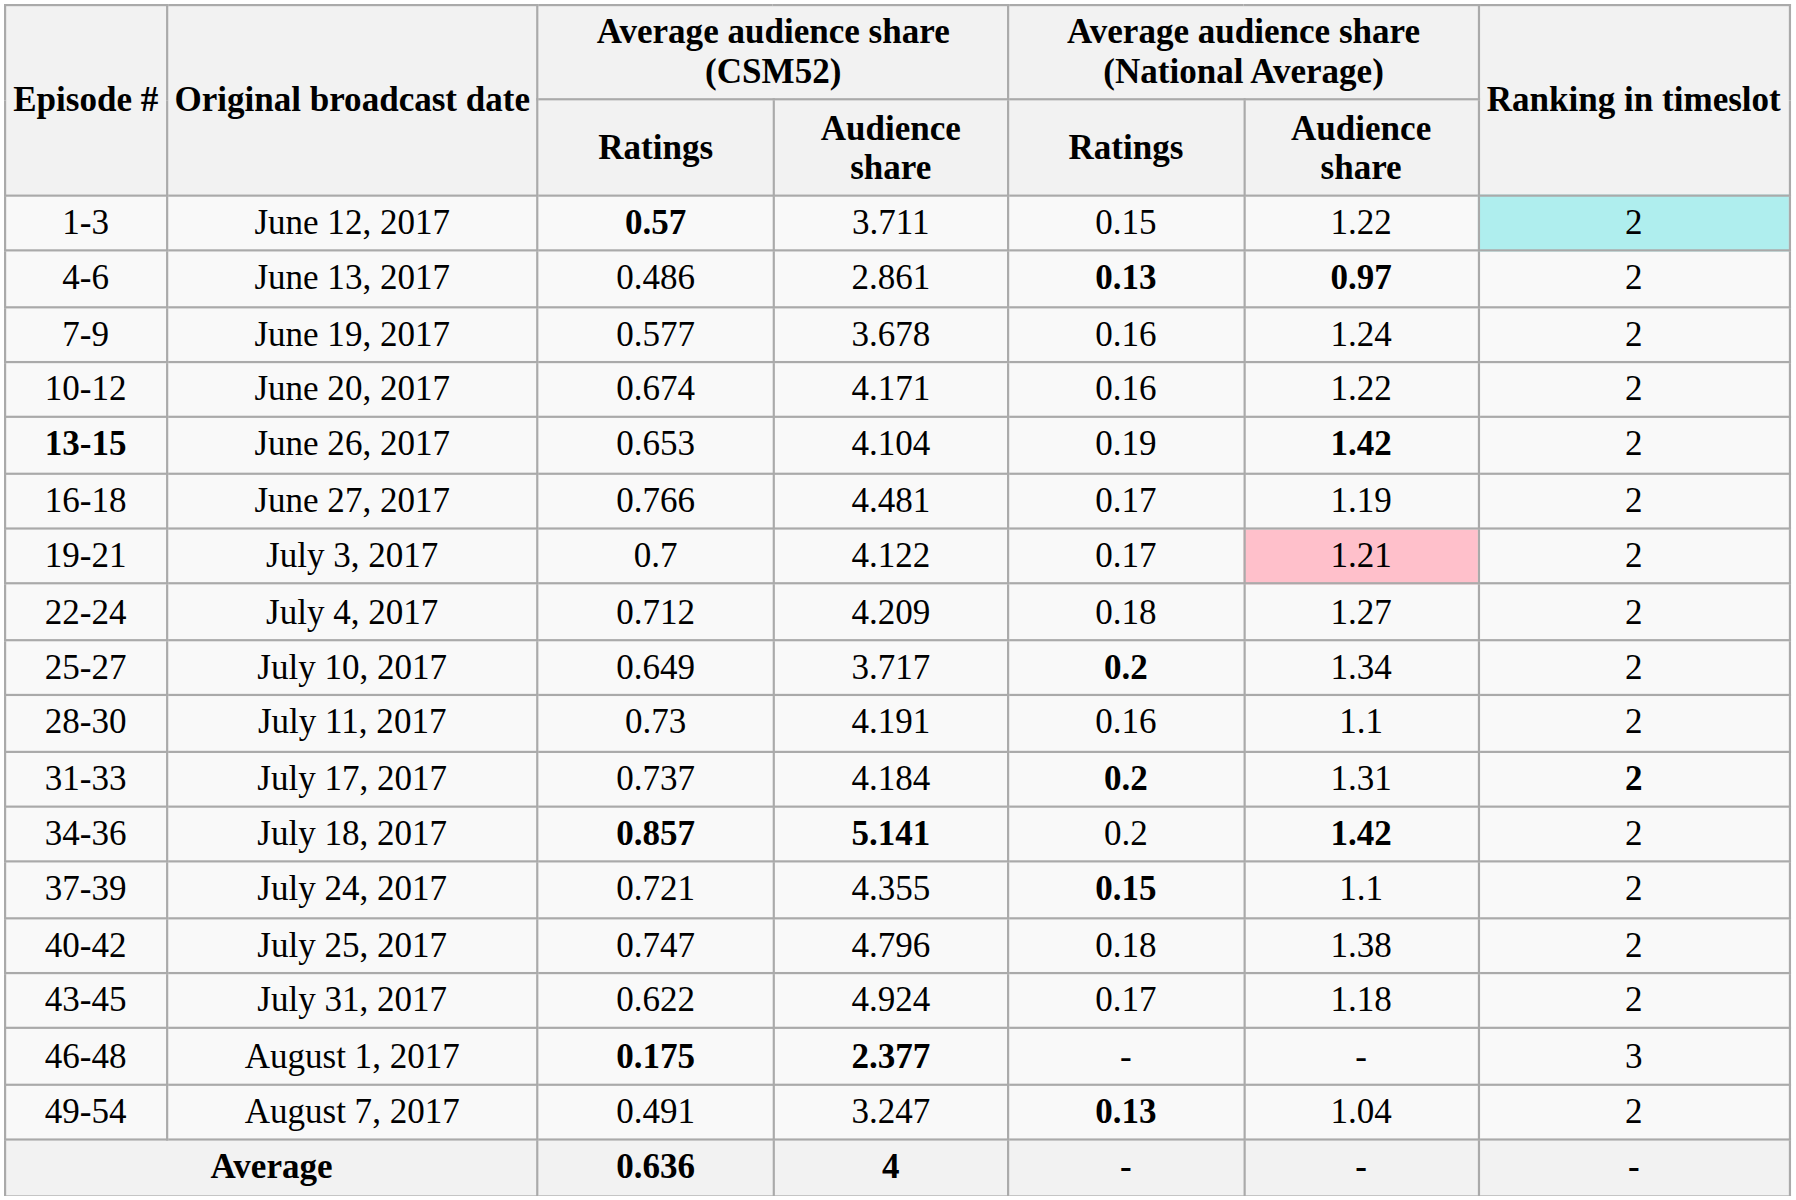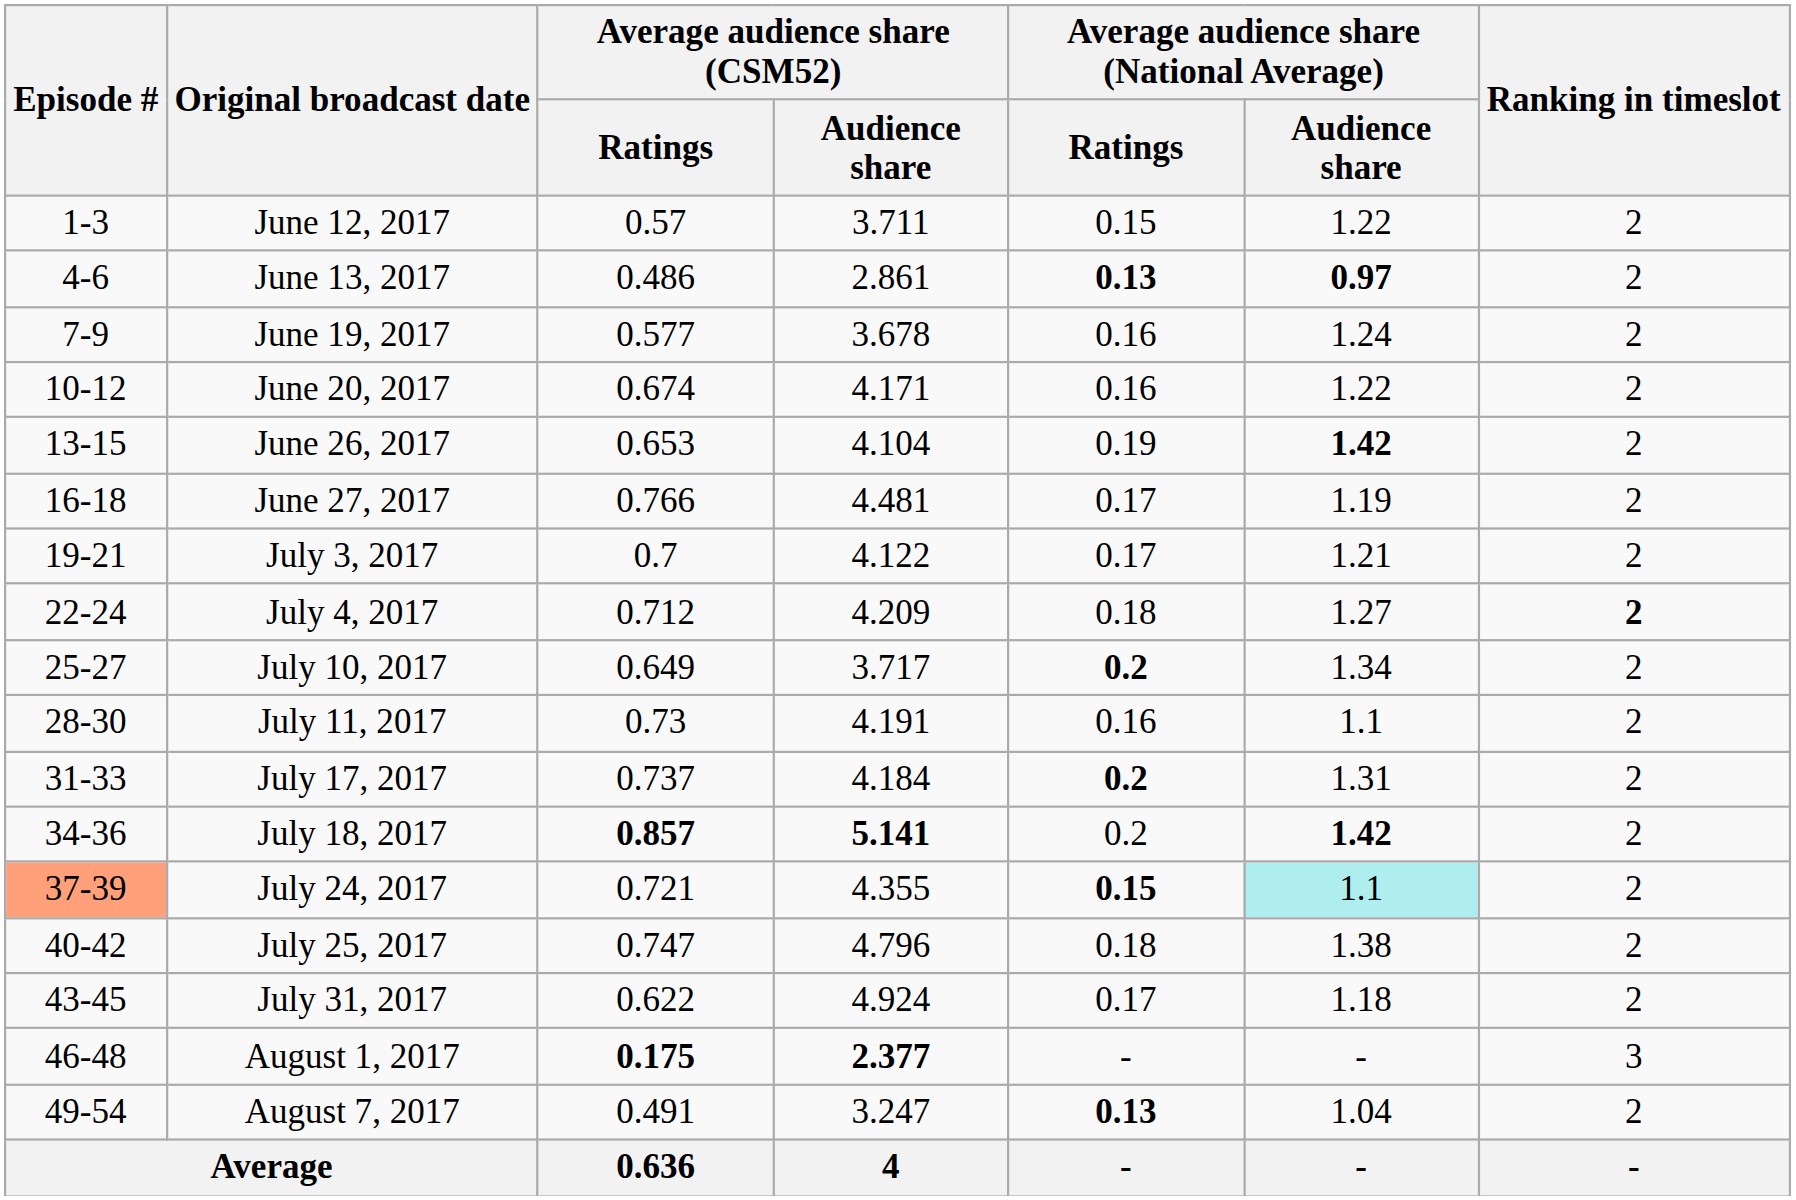(656, 222) bold -> (656, 222) normal
(1634, 222) paleturquoise background -> (1634, 222) no background
(86, 444) bold -> (86, 444) normal
(1361, 555) pink background -> (1361, 555) no background
(1634, 611) normal -> (1634, 611) bold
(1634, 777) bold -> (1634, 777) normal
(86, 889) no background -> (86, 889) lightsalmon background
(1361, 889) no background -> (1361, 889) paleturquoise background
